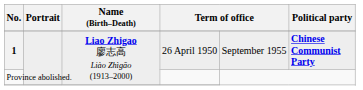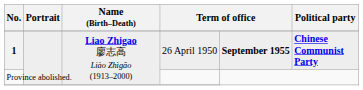(254, 50) normal -> (256, 50) bold
